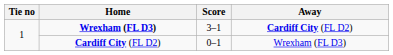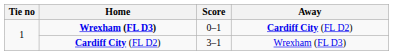(214, 27) 3–1 -> (214, 27) 0–1
(214, 43) 0–1 -> (214, 43) 3–1
